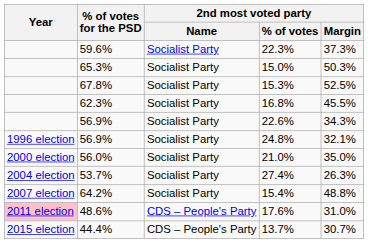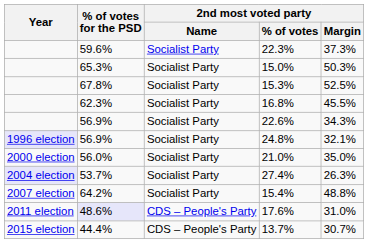(41, 139) no background -> (41, 139) lavender background
(41, 175) no background -> (41, 175) lavender background
(40, 211) pink background -> (40, 211) no background
(96, 211) no background -> (96, 211) lavender background
